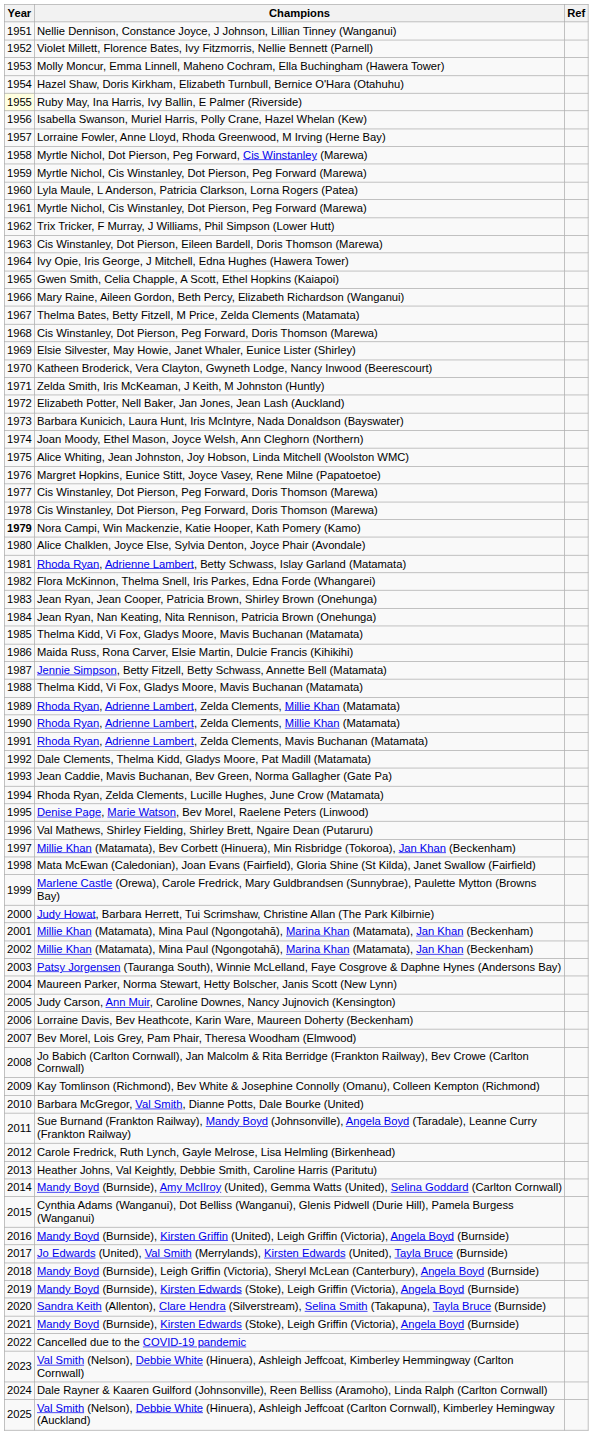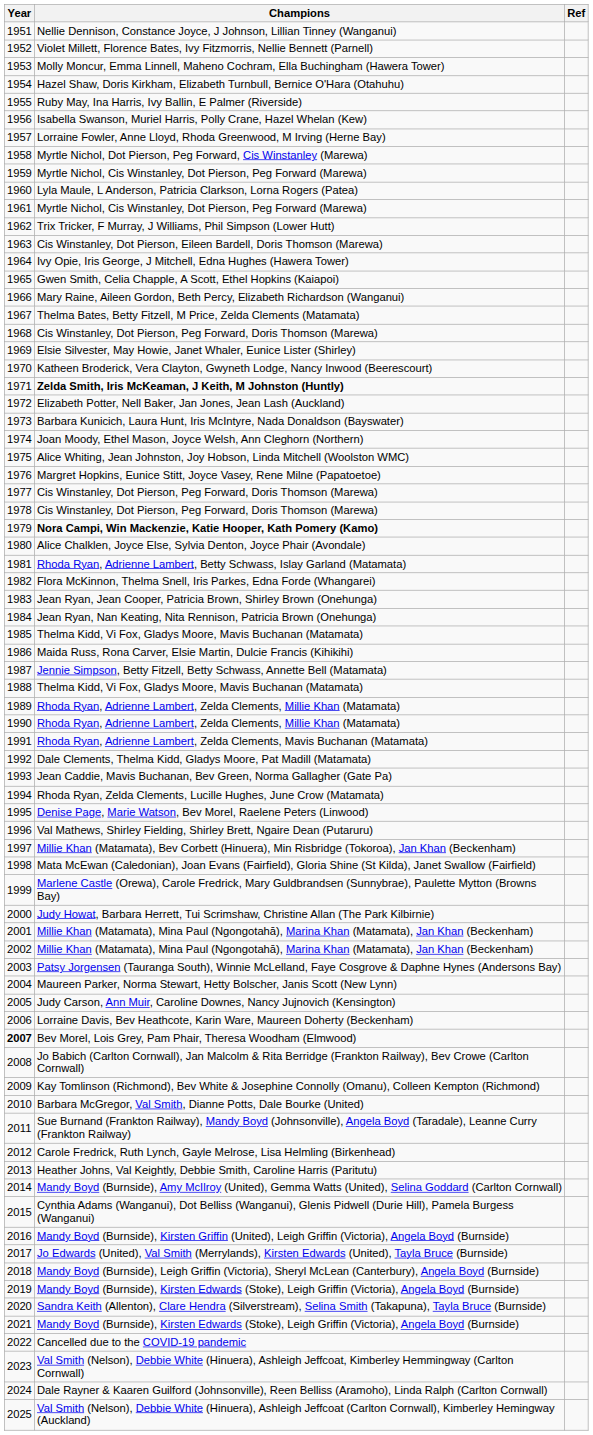(19, 102) lightyellow background -> (19, 102) no background
(181, 386) normal -> (190, 386) bold
(19, 528) bold -> (19, 528) normal
(199, 528) normal -> (207, 528) bold
(19, 1038) normal -> (19, 1038) bold
